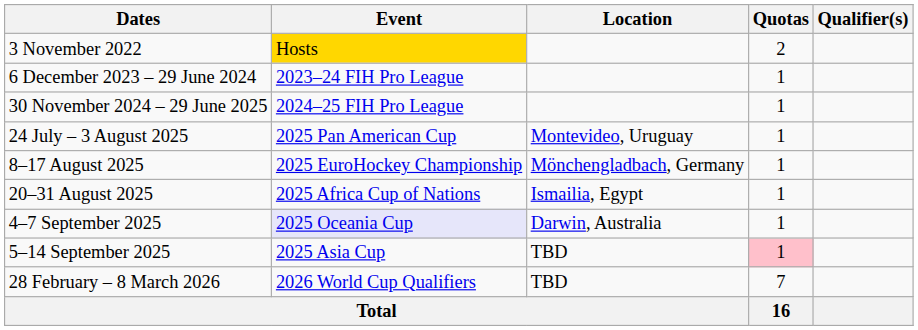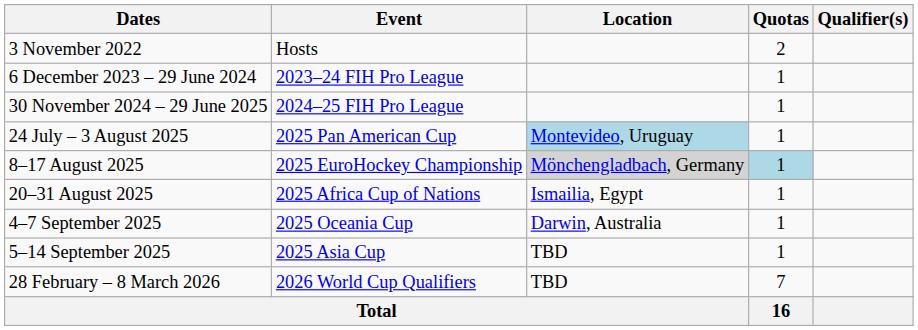(297, 48) gold background -> (297, 48) no background
(612, 135) no background -> (612, 135) lightblue background
(637, 164) no background -> (637, 164) lightgrey background
(781, 164) no background -> (781, 164) lightblue background
(344, 223) lavender background -> (344, 223) no background
(781, 252) pink background -> (781, 252) no background
